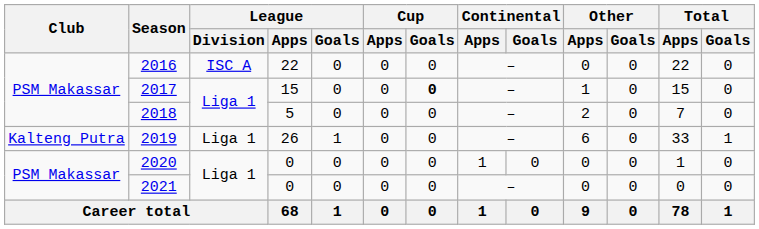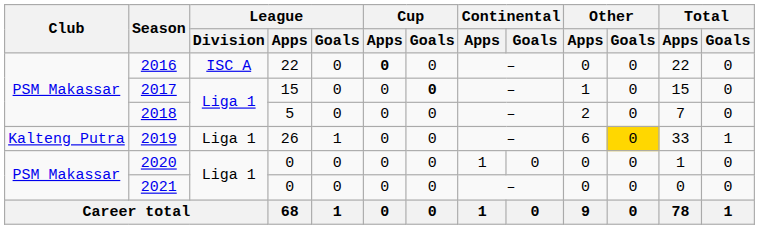(385, 65) normal -> (385, 65) bold
(633, 139) no background -> (633, 139) gold background
